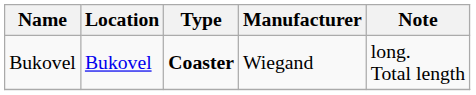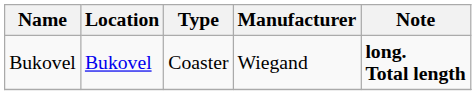(201, 62) bold -> (198, 62) normal
(418, 62) normal -> (416, 62) bold
